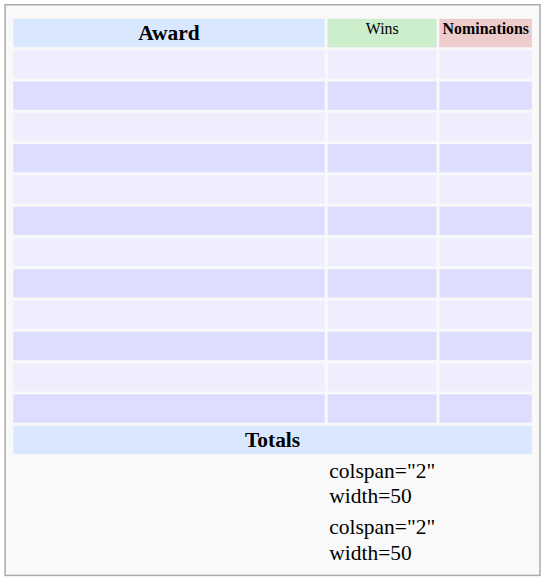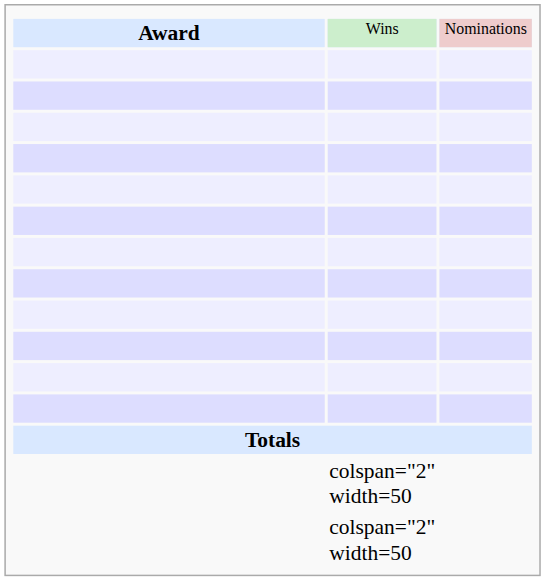(486, 28) bold -> (486, 28) normal
